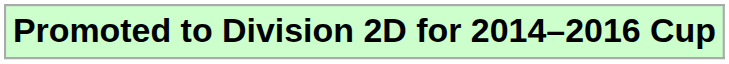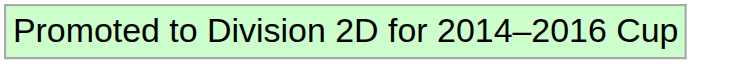(364, 31) bold -> (346, 31) normal
